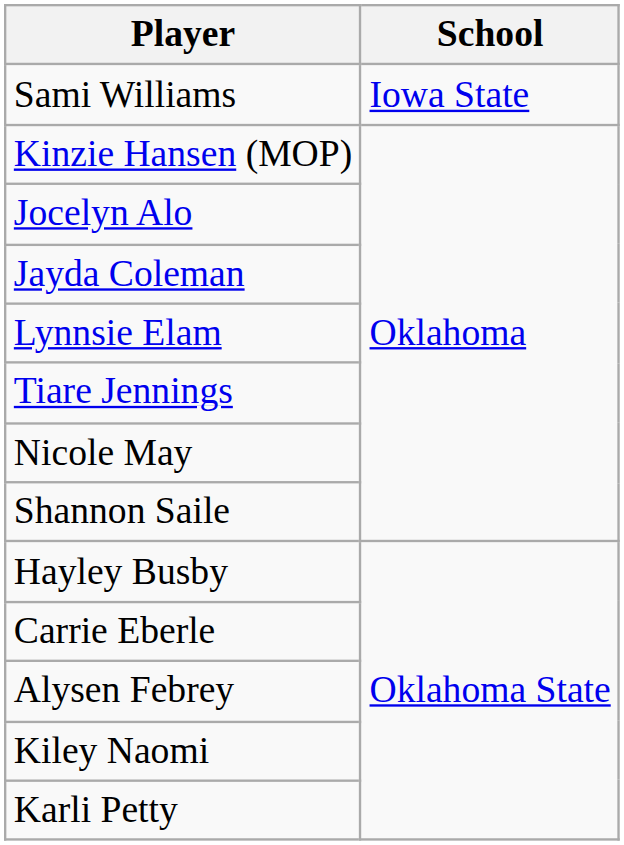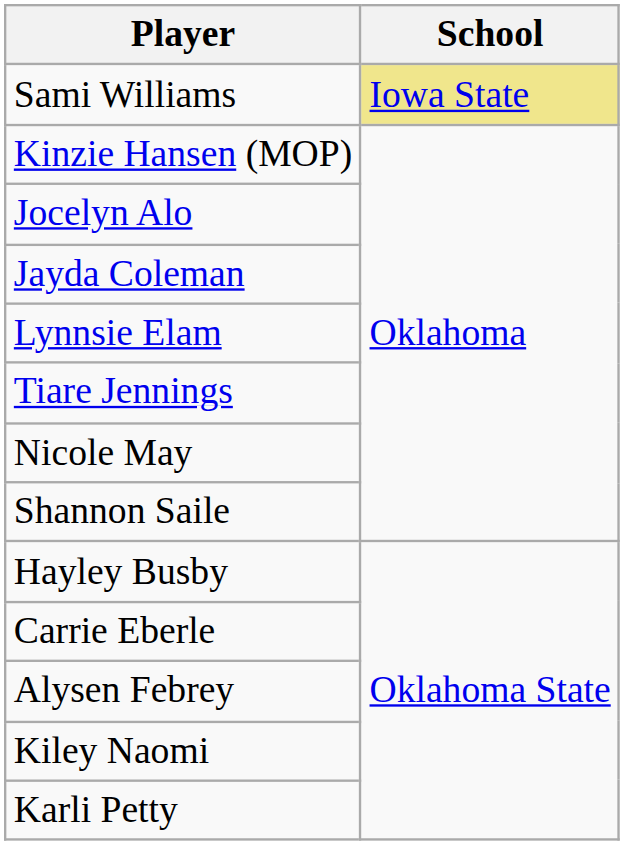(449, 93) no background -> (449, 93) khaki background
